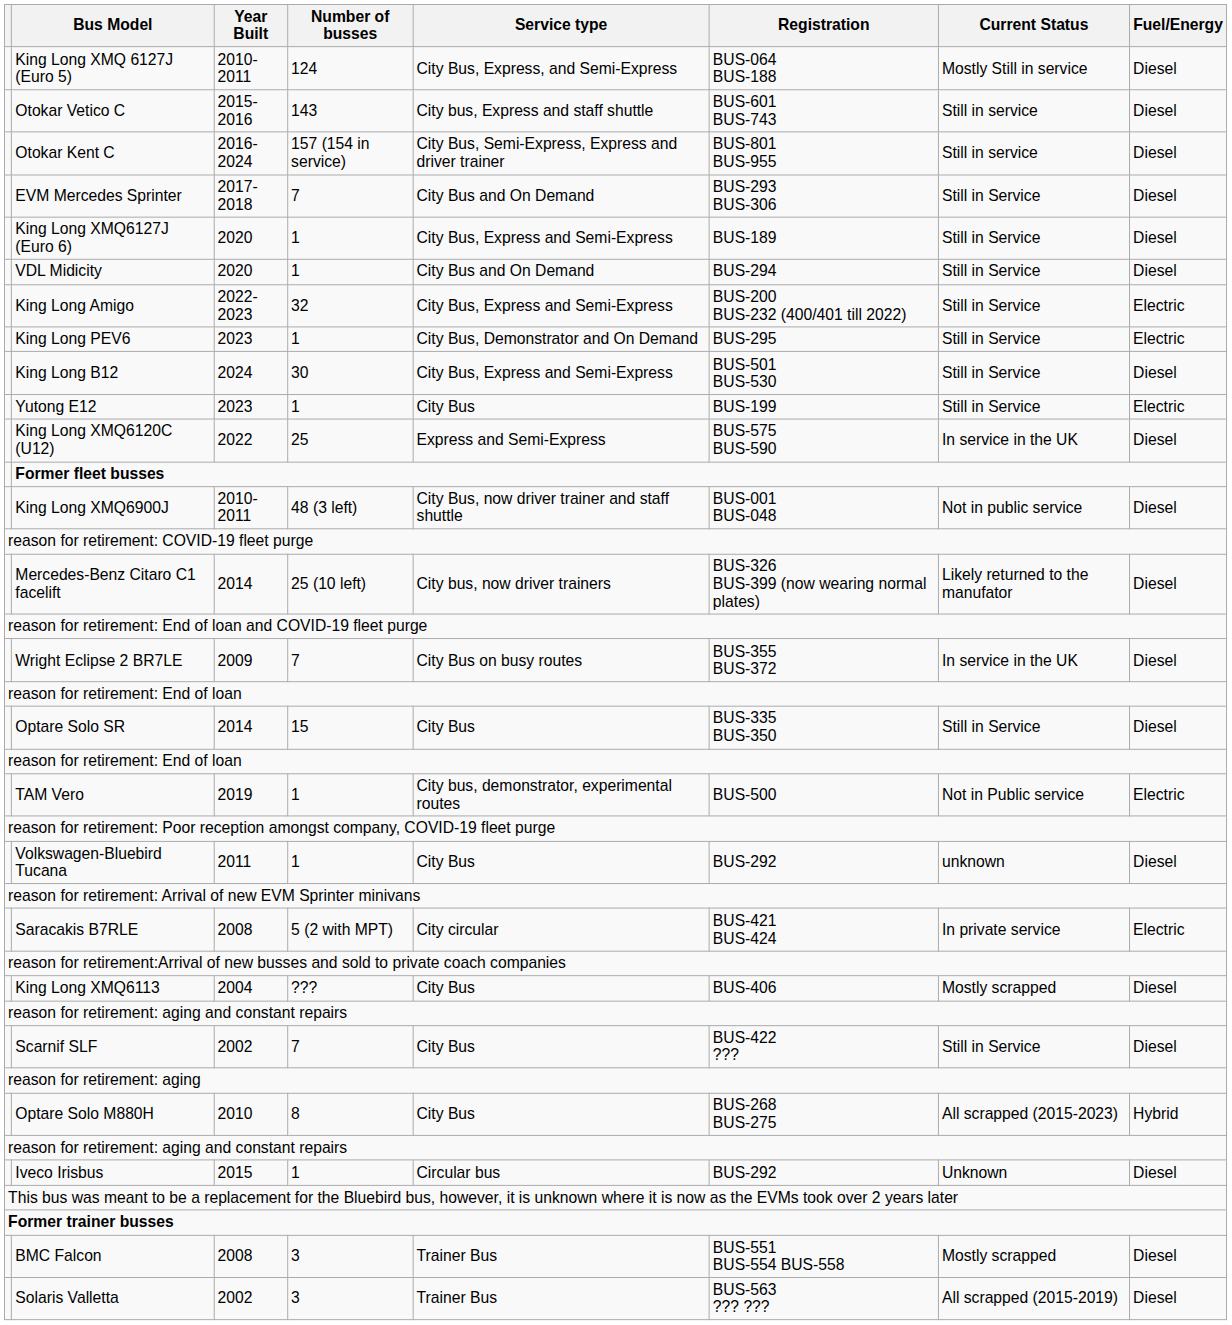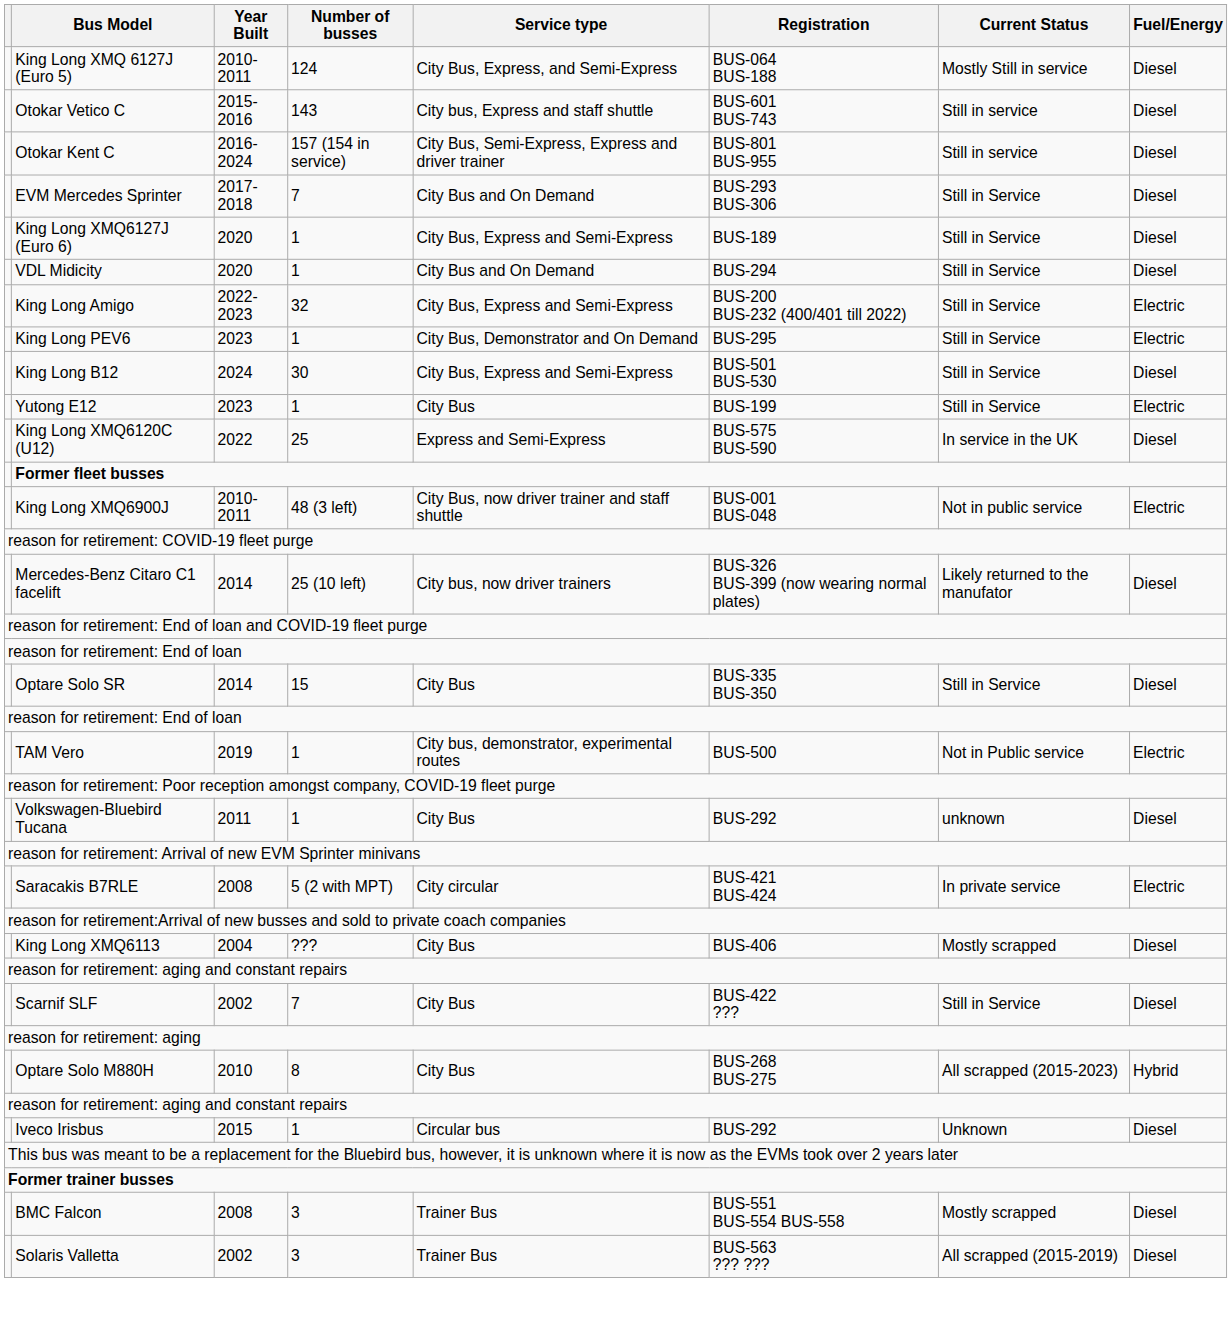(1155, 507) Diesel -> (1159, 507) Electric
- row: (99, 660)
